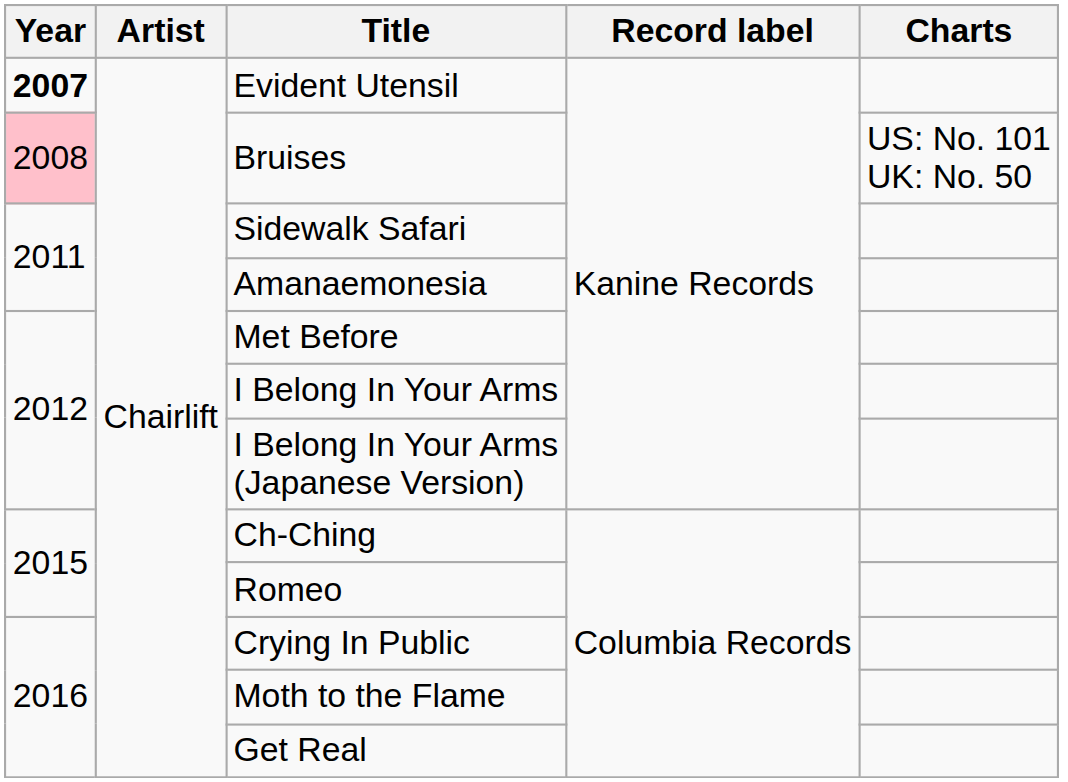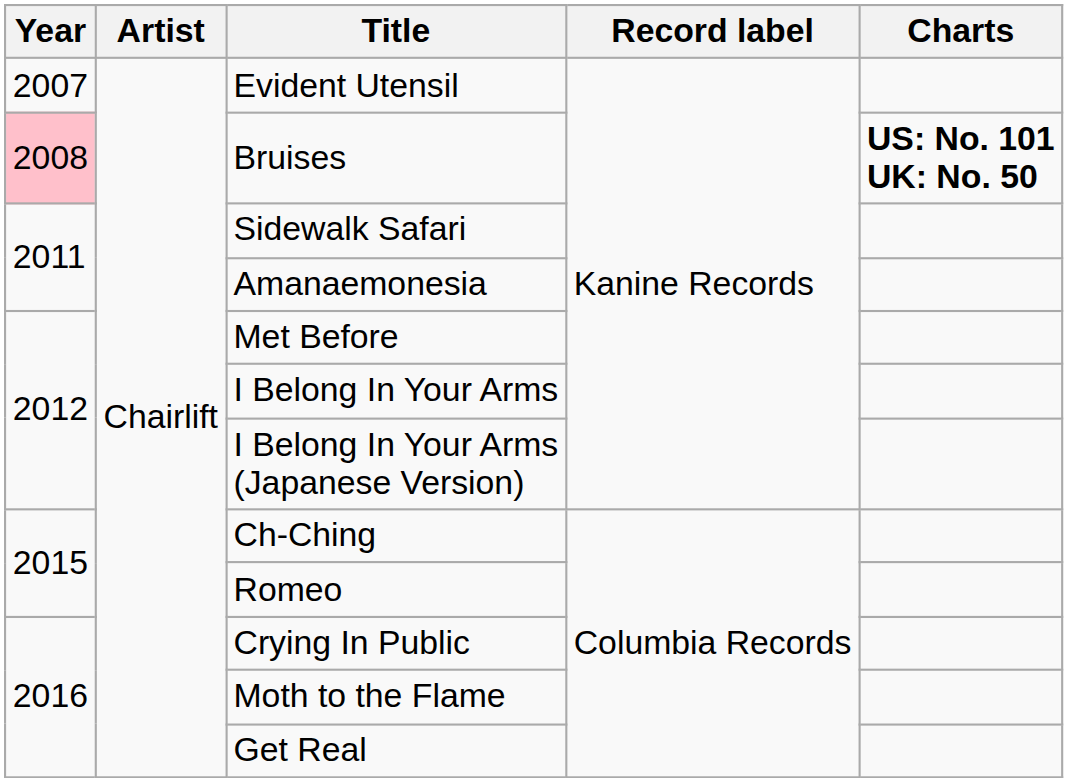(50, 84) bold -> (50, 84) normal
(959, 157) normal -> (961, 157) bold
